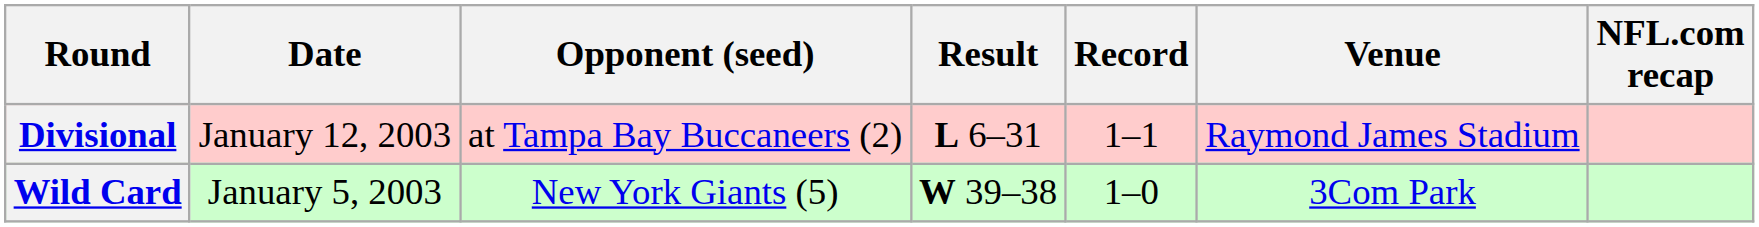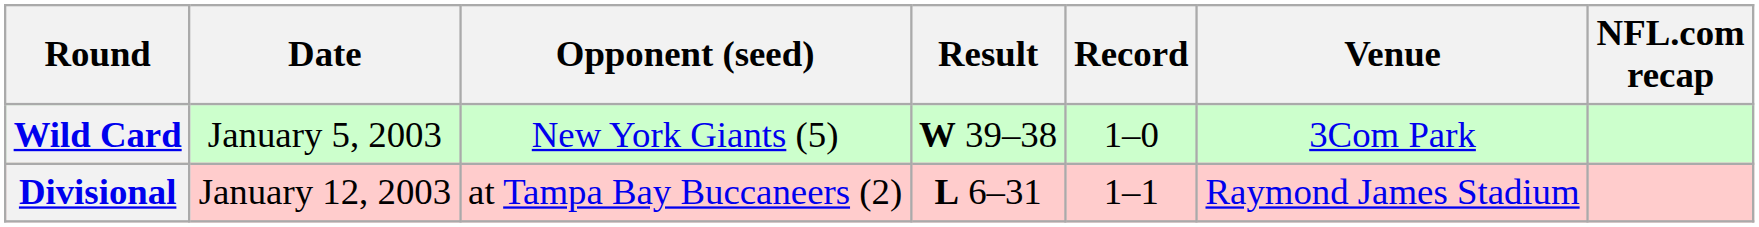rows swapped: (98, 191) <-> (98, 133)
